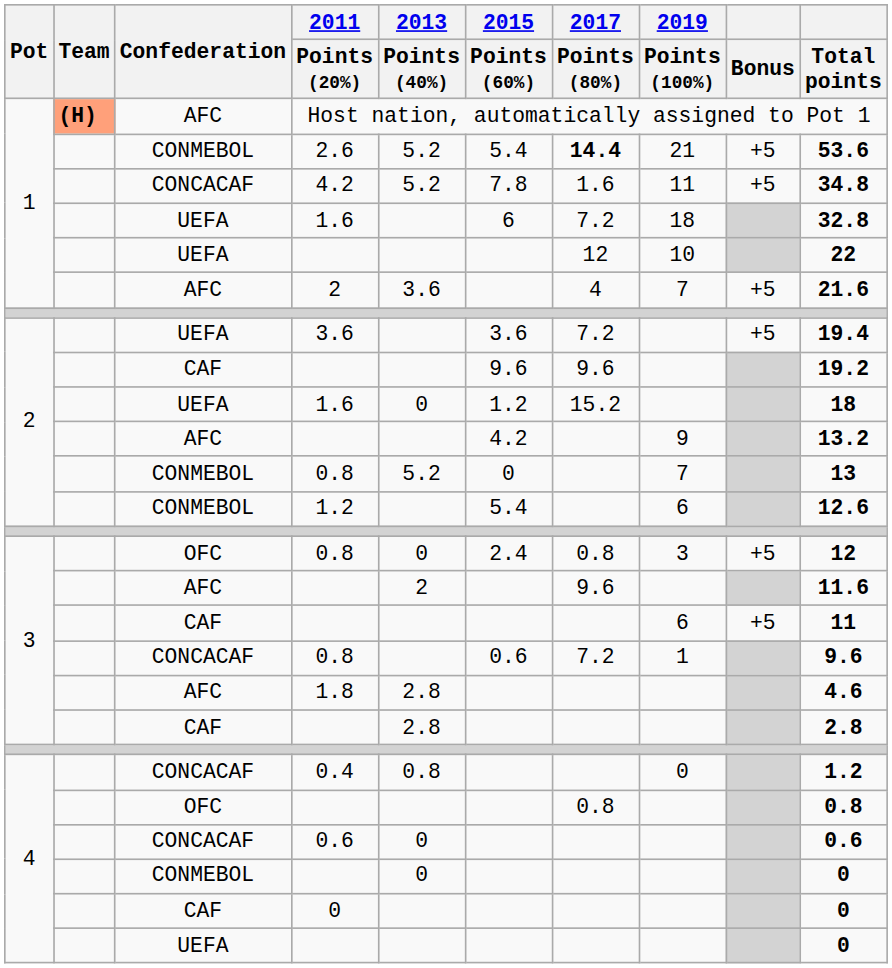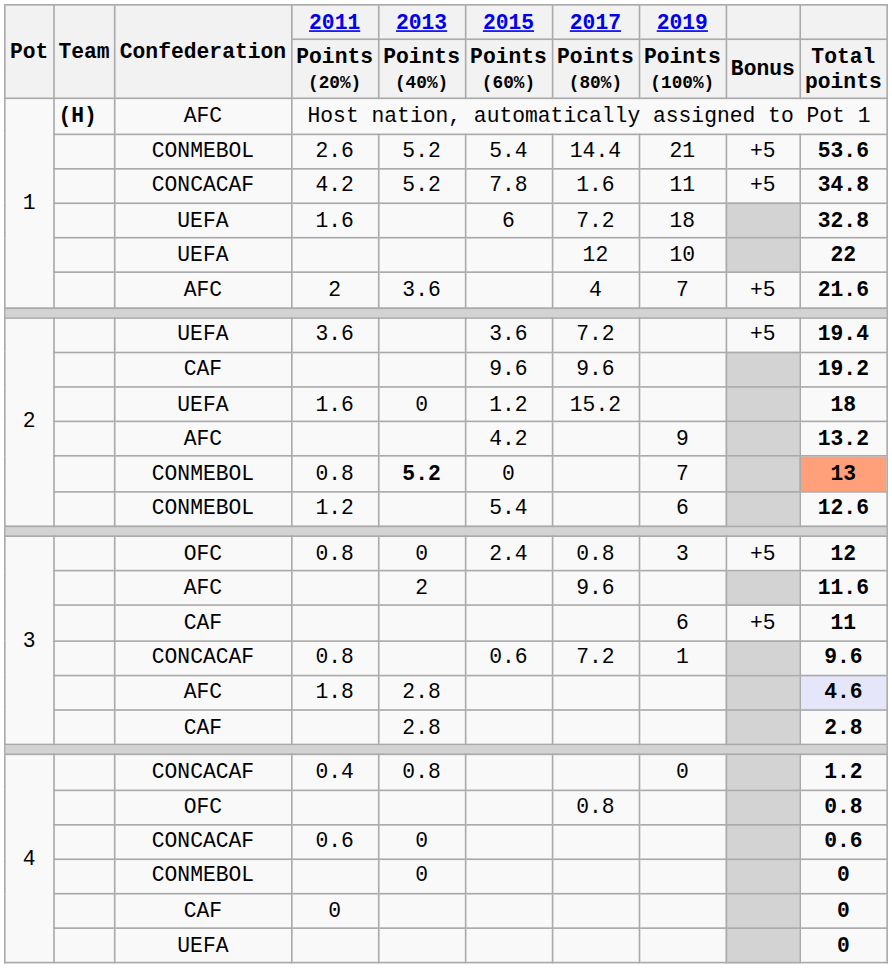(78, 116) lightsalmon background -> (78, 116) no background
(595, 151) bold -> (595, 151) normal
(422, 474) normal -> (422, 474) bold
(843, 474) no background -> (843, 474) lightsalmon background
(843, 693) no background -> (843, 693) lavender background
